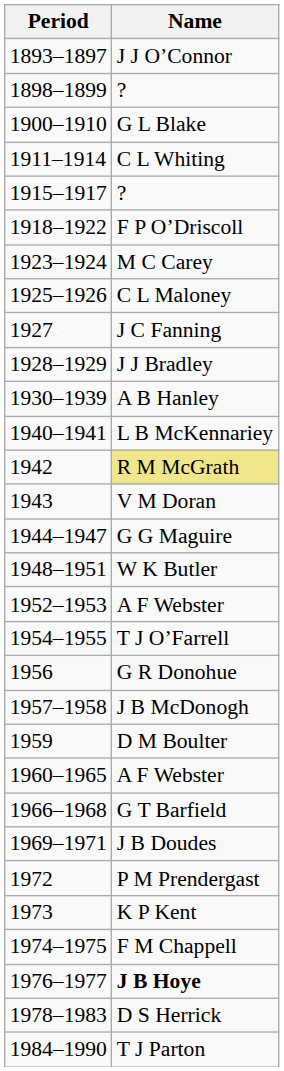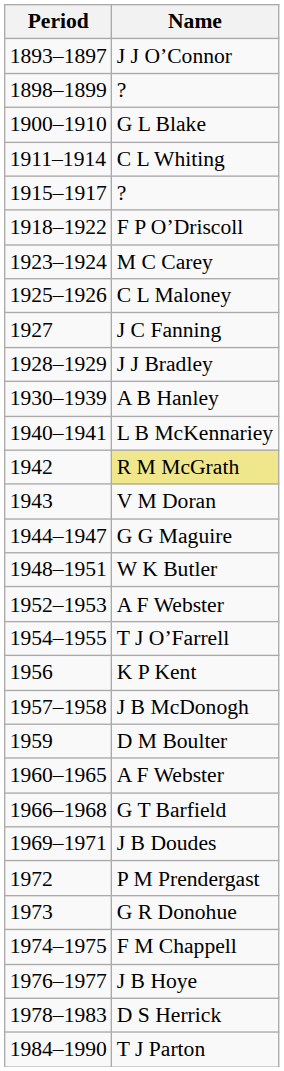(177, 672) G R Donohue -> (157, 672) K P Kent
(157, 912) K P Kent -> (177, 912) G R Donohue
(159, 980) bold -> (157, 980) normal
